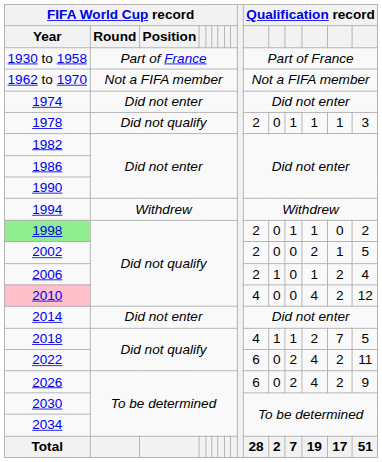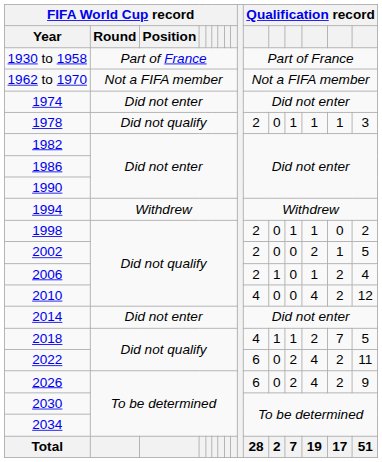(47, 230) lightgreen background -> (47, 230) no background
(47, 295) pink background -> (47, 295) no background
